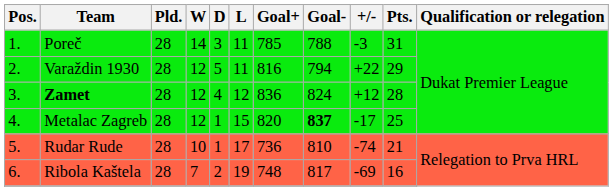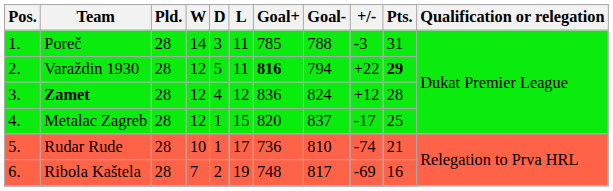(269, 69) normal -> (269, 69) bold
(395, 69) normal -> (395, 69) bold
(320, 120) bold -> (320, 120) normal
